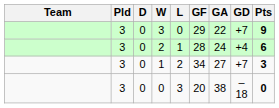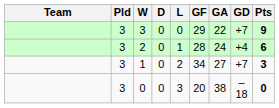columns swapped: (161, 13) <-> (143, 13)
